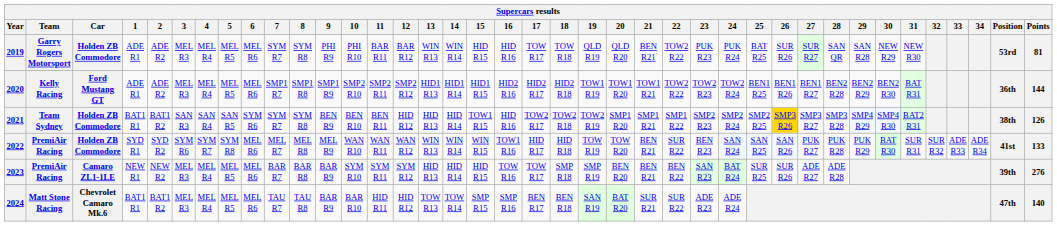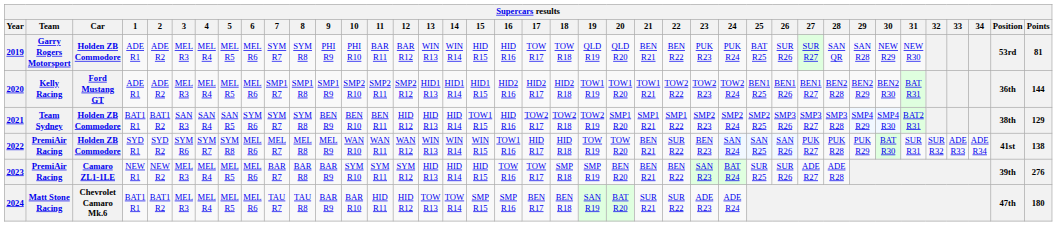(676, 52) TOW2 R22 -> (676, 52) BEN R22
(785, 120) gold background -> (785, 120) no background
(1038, 120) 126 -> (1038, 120) 129
(1038, 146) 133 -> (1038, 146) 138
(1038, 203) 140 -> (1038, 203) 180
